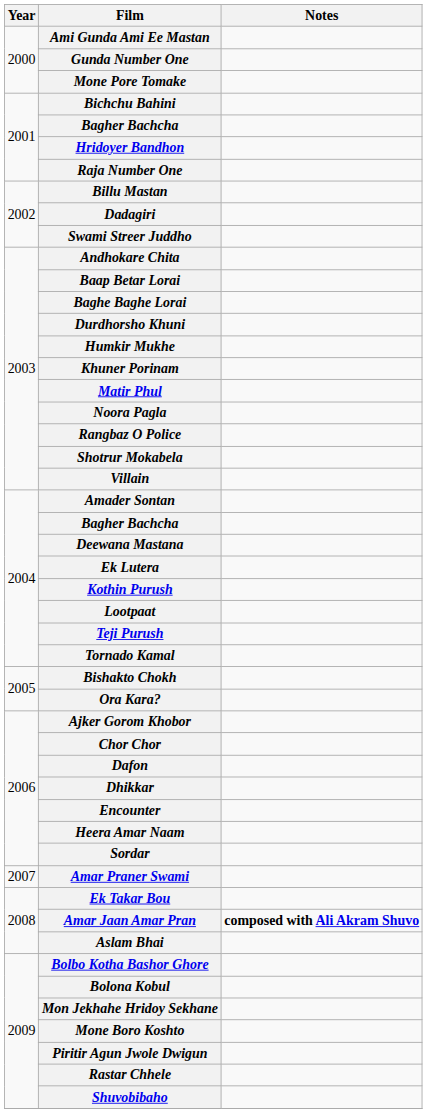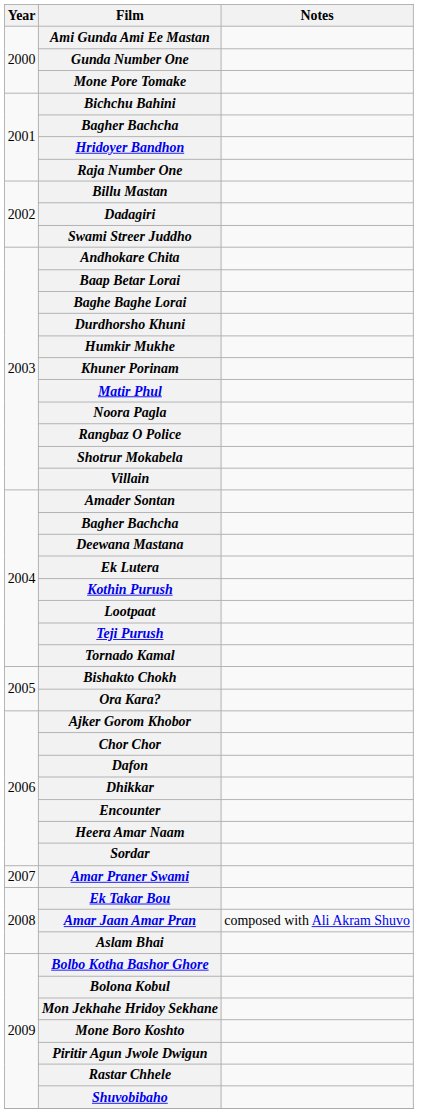(322, 920) bold -> (317, 920) normal
